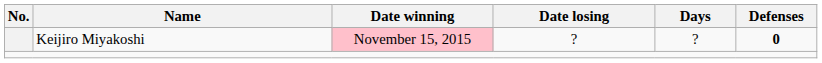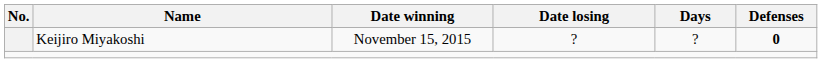(412, 39) pink background -> (412, 39) no background
